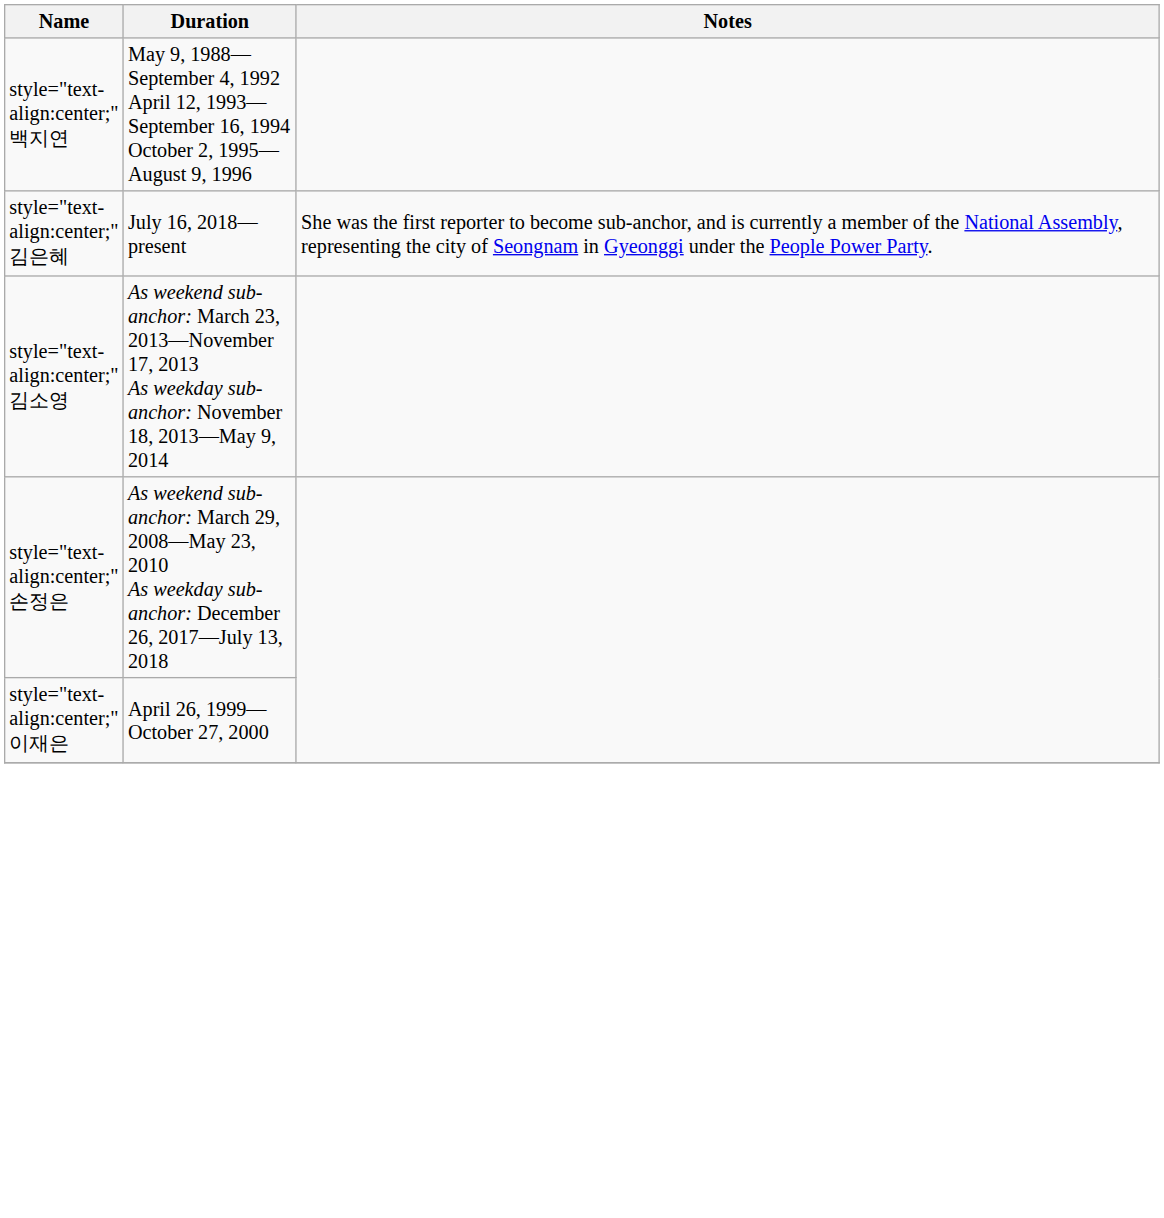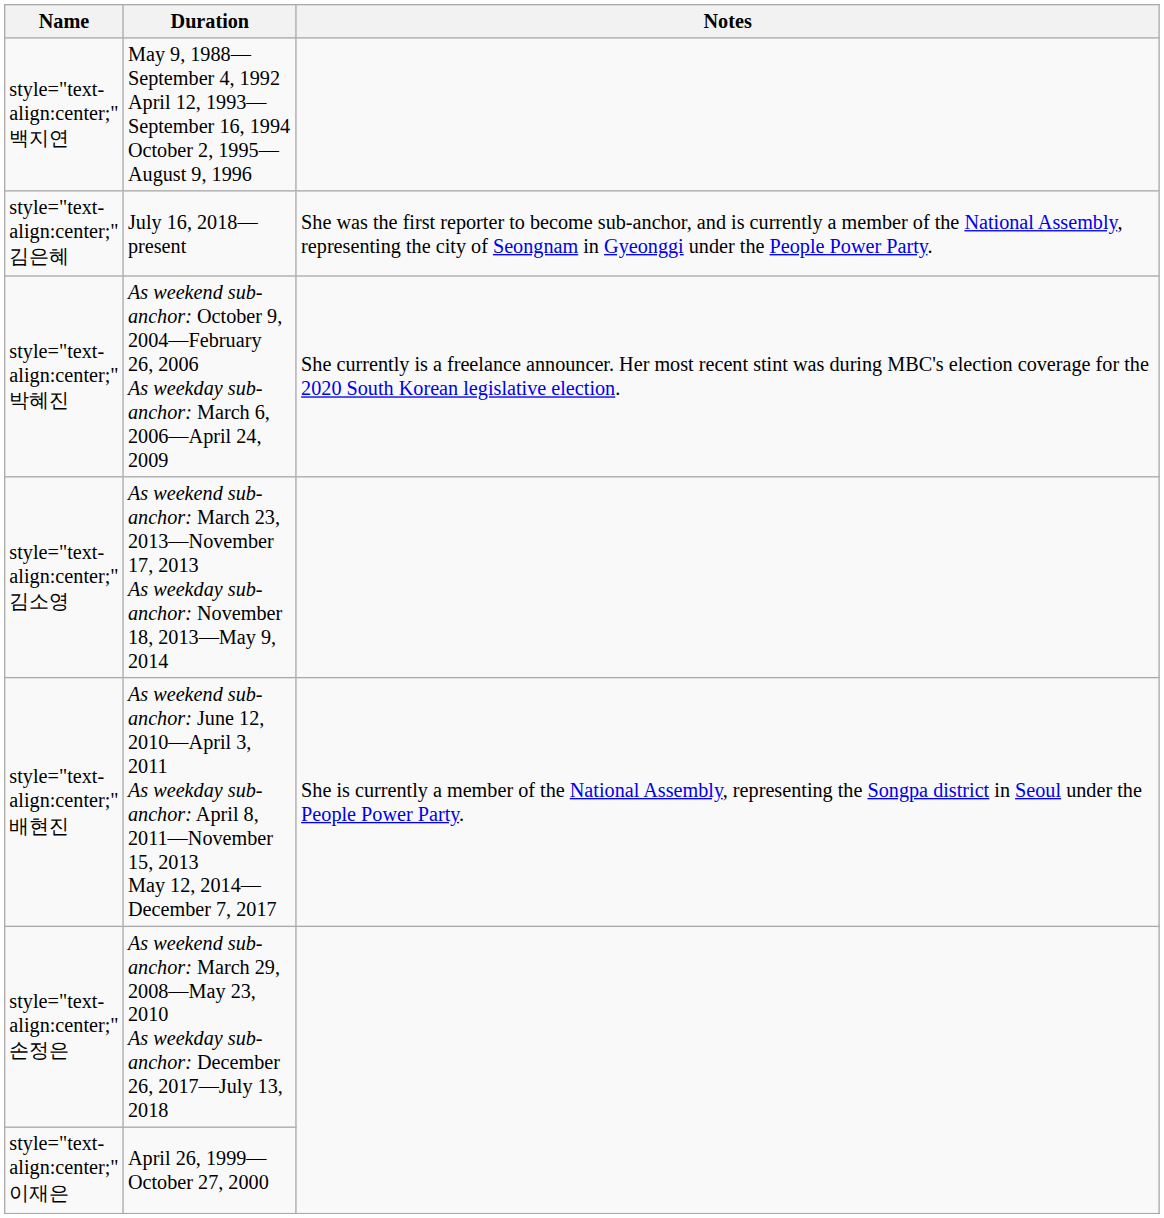+ row: (64, 375)
+ row: (64, 801)
